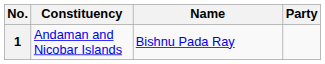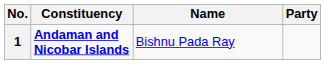(78, 42) normal -> (82, 42) bold
